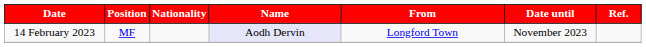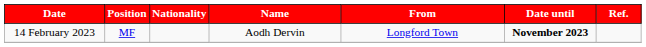(275, 33) lavender background -> (275, 33) no background
(550, 33) normal -> (550, 33) bold
